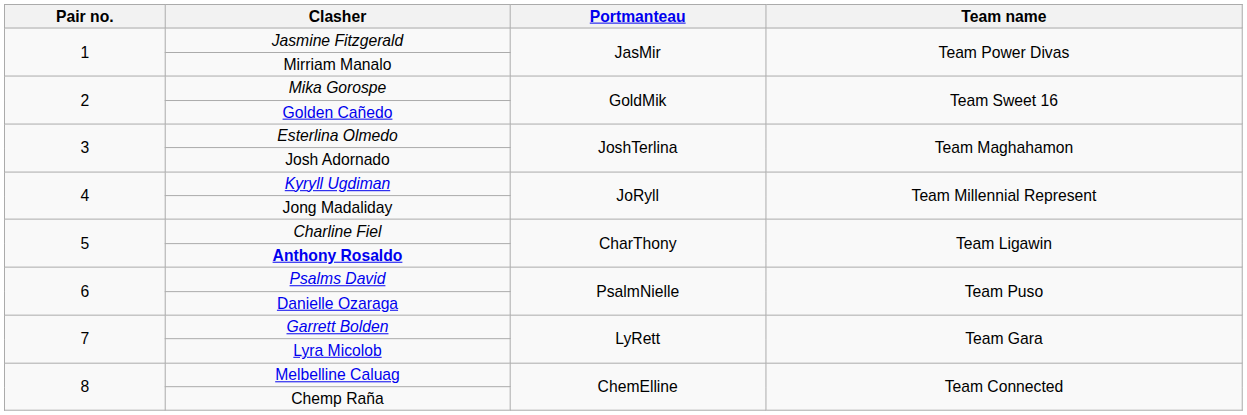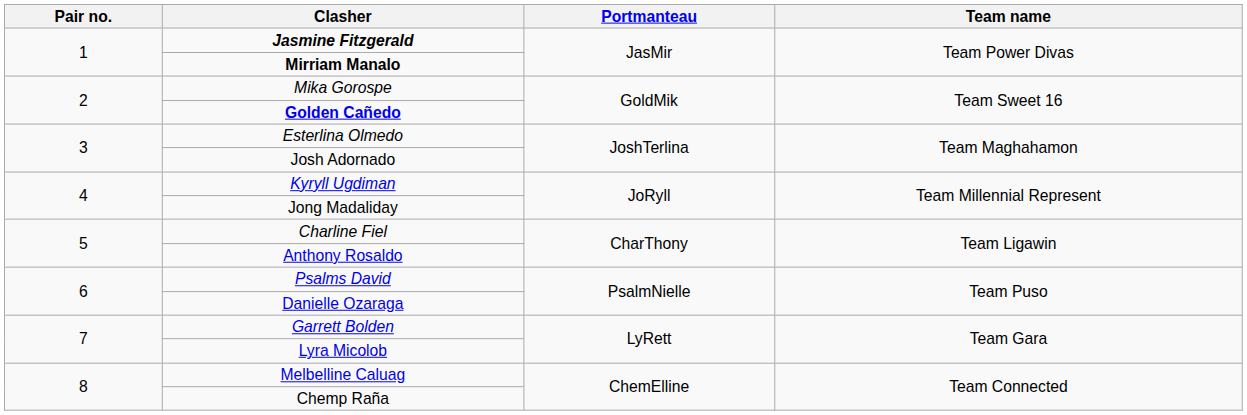(337, 40) normal -> (343, 40) bold
(337, 64) normal -> (343, 64) bold
(337, 112) normal -> (343, 112) bold
(337, 255) bold -> (343, 255) normal
